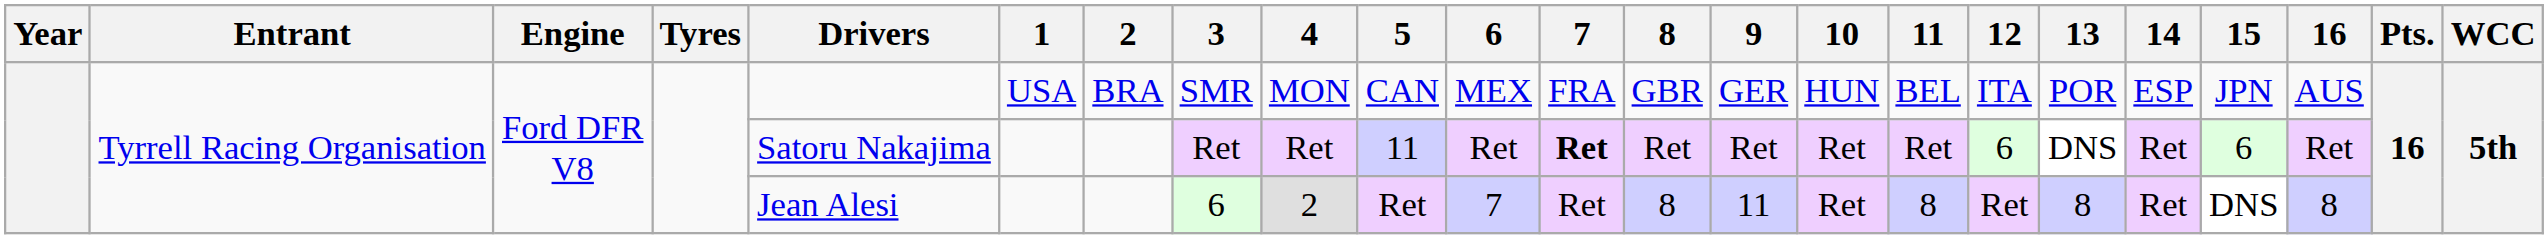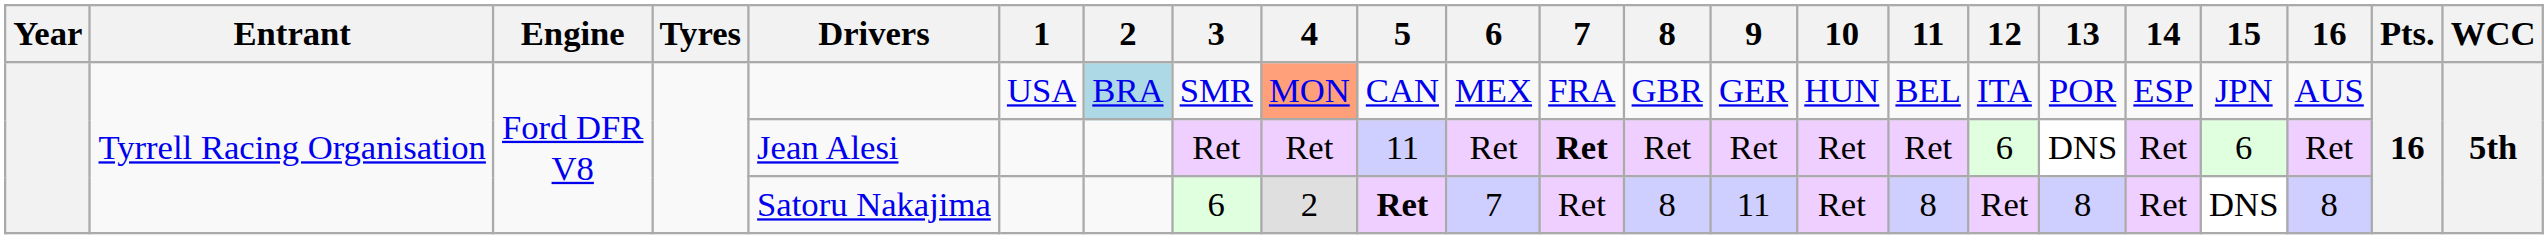(1128, 90) no background -> (1128, 90) lightblue background
(1309, 90) no background -> (1309, 90) lightsalmon background
(874, 147) Satoru Nakajima -> (828, 147) Jean Alesi
(828, 204) Jean Alesi -> (874, 204) Satoru Nakajima
(1402, 204) normal -> (1402, 204) bold
